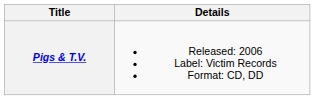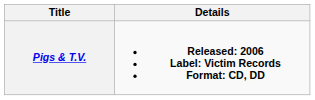(212, 64) normal -> (212, 64) bold
